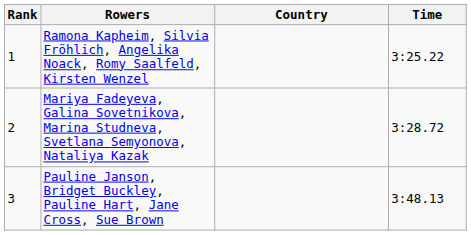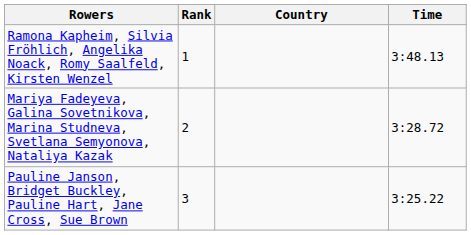columns swapped: (22, 15) <-> (127, 15)
(418, 57) 3:25.22 -> (418, 57) 3:48.13
(418, 198) 3:48.13 -> (418, 198) 3:25.22
